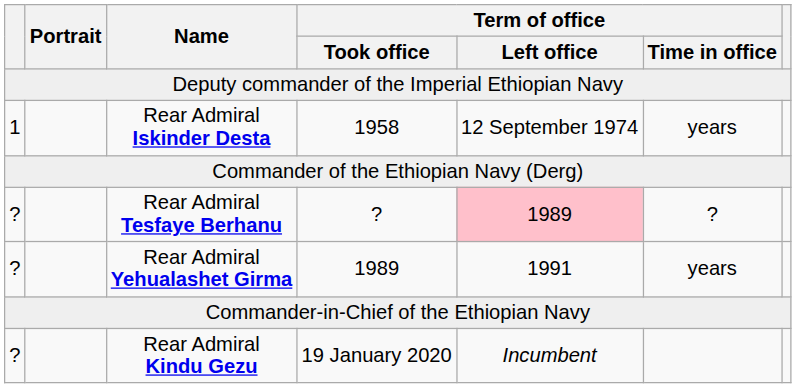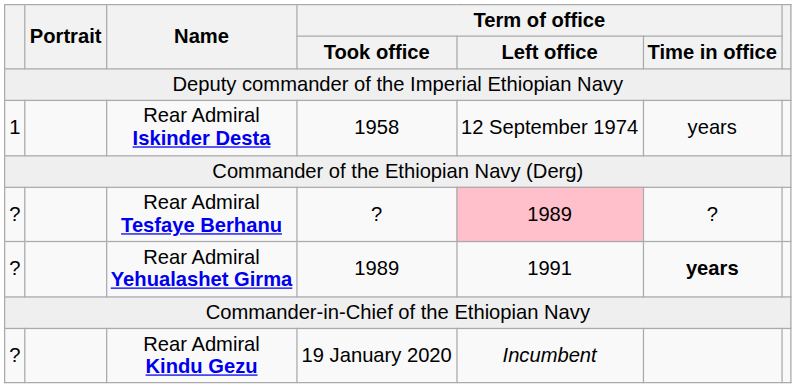(712, 269) normal -> (712, 269) bold
